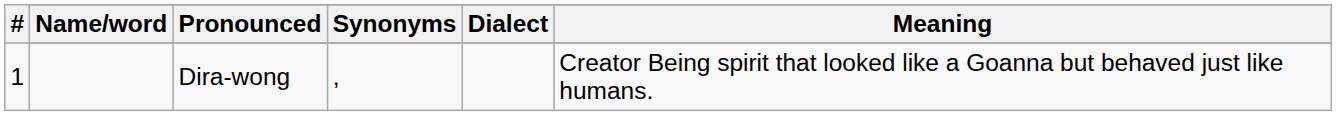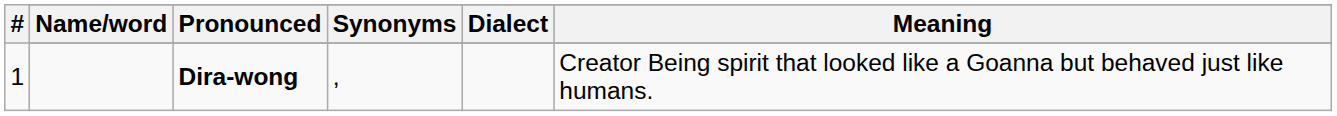(234, 76) normal -> (238, 76) bold
